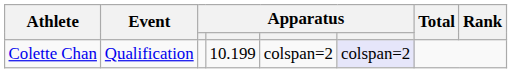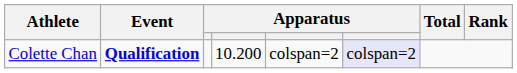(149, 54) normal -> (152, 54) bold
(233, 54) 10.199 -> (238, 54) 10.200
